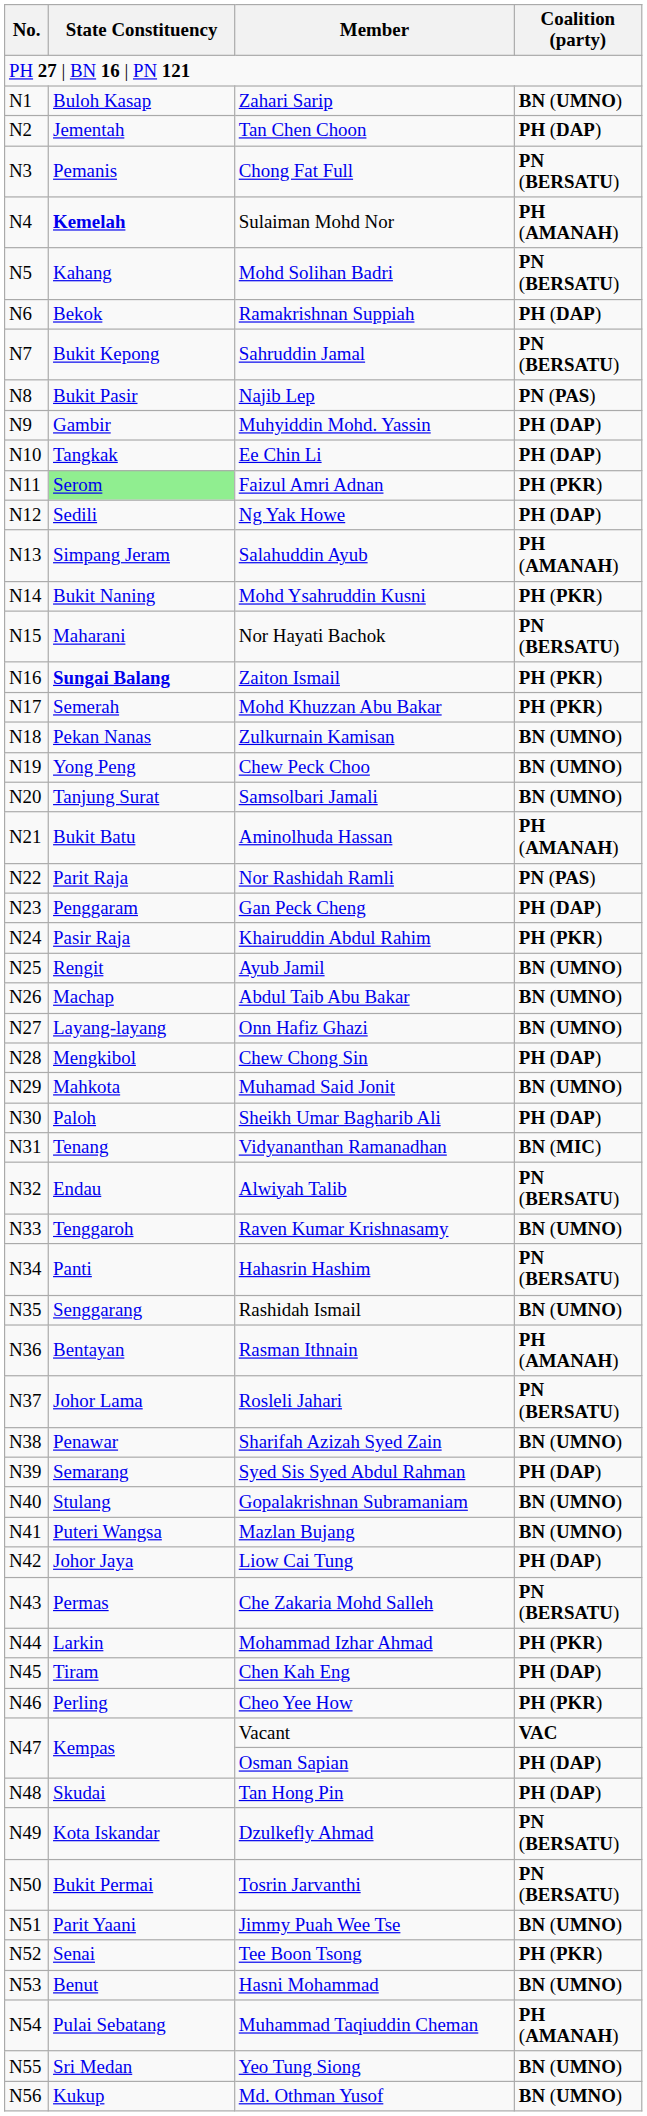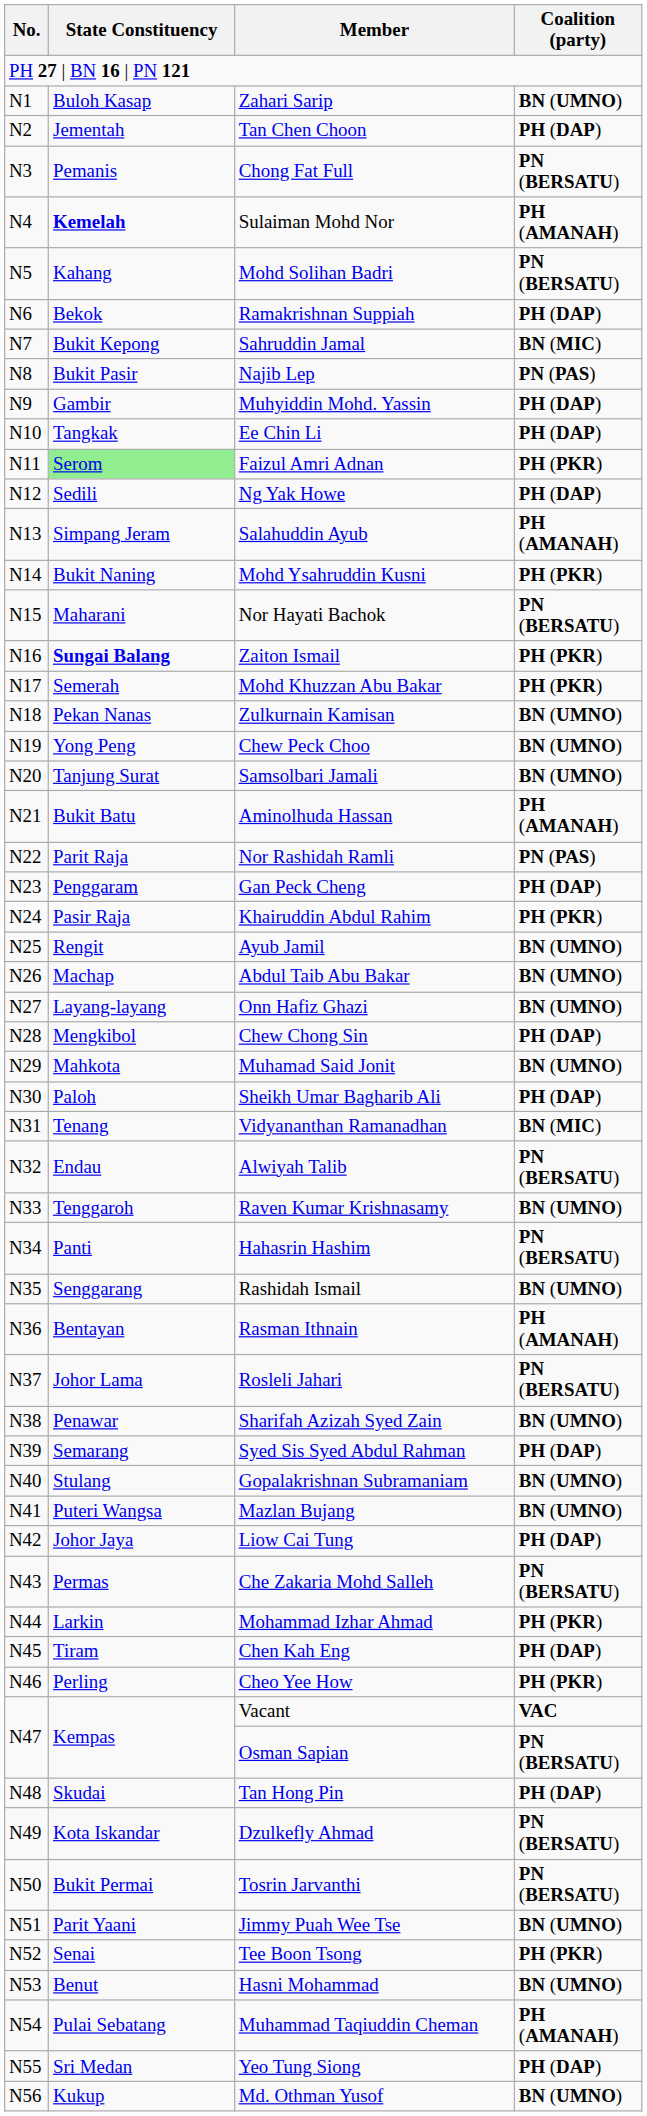(569, 354) PN (BERSATU) -> (560, 343) BN (MIC)
(560, 1762) PH (DAP) -> (569, 1752) PN (BERSATU)
(571, 2066) BN (UMNO) -> (560, 2066) PH (DAP)
